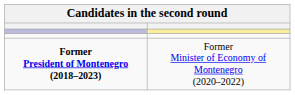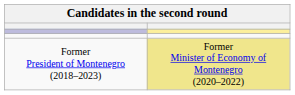(76, 64) bold -> (76, 64) normal
(218, 64) no background -> (218, 64) khaki background
